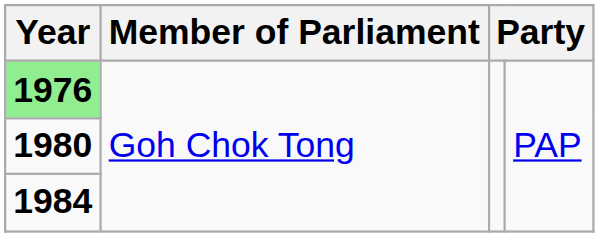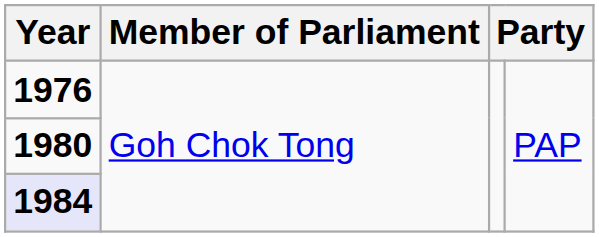(53, 88) lightgreen background -> (53, 88) no background
(53, 201) no background -> (53, 201) lavender background
